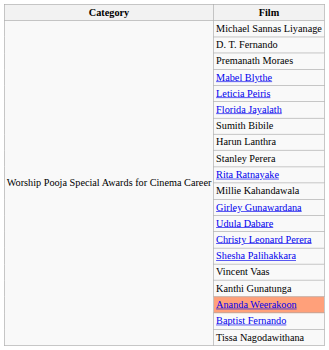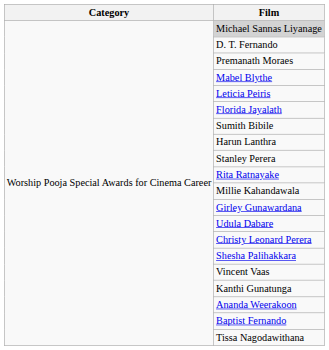(269, 28) no background -> (269, 28) lightgrey background
(256, 304) lightsalmon background -> (256, 304) no background
